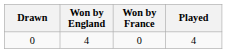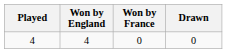columns swapped: (194, 18) <-> (32, 18)
